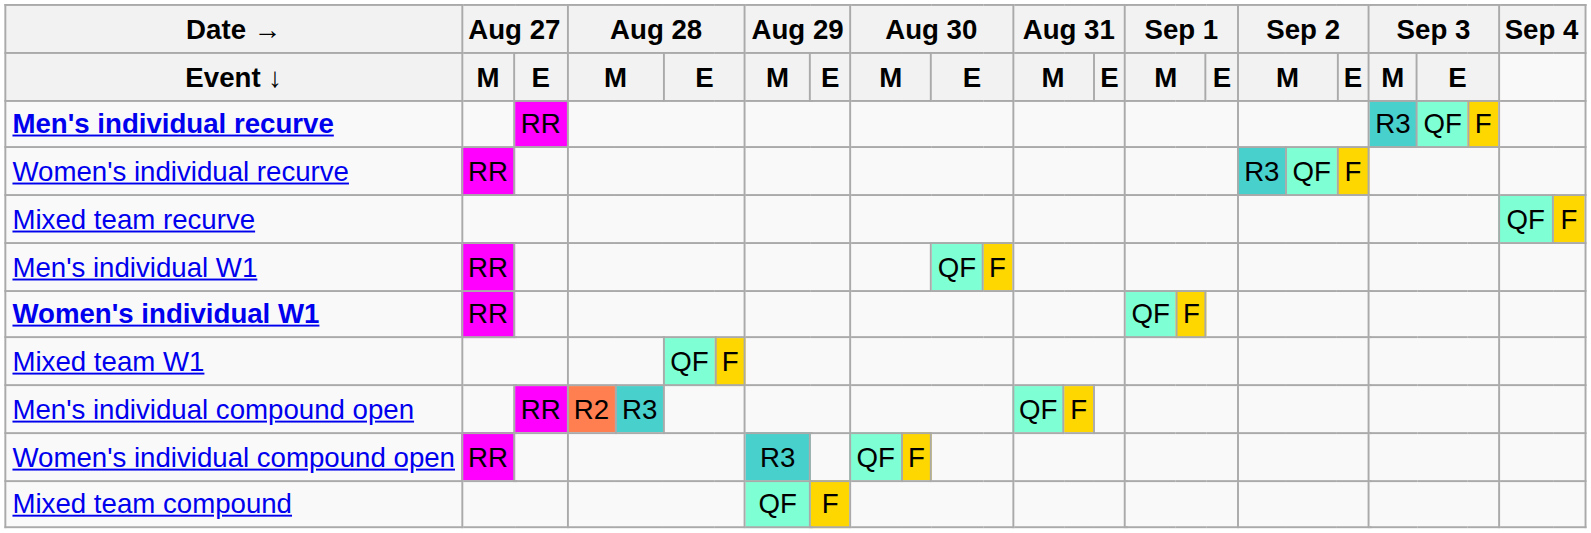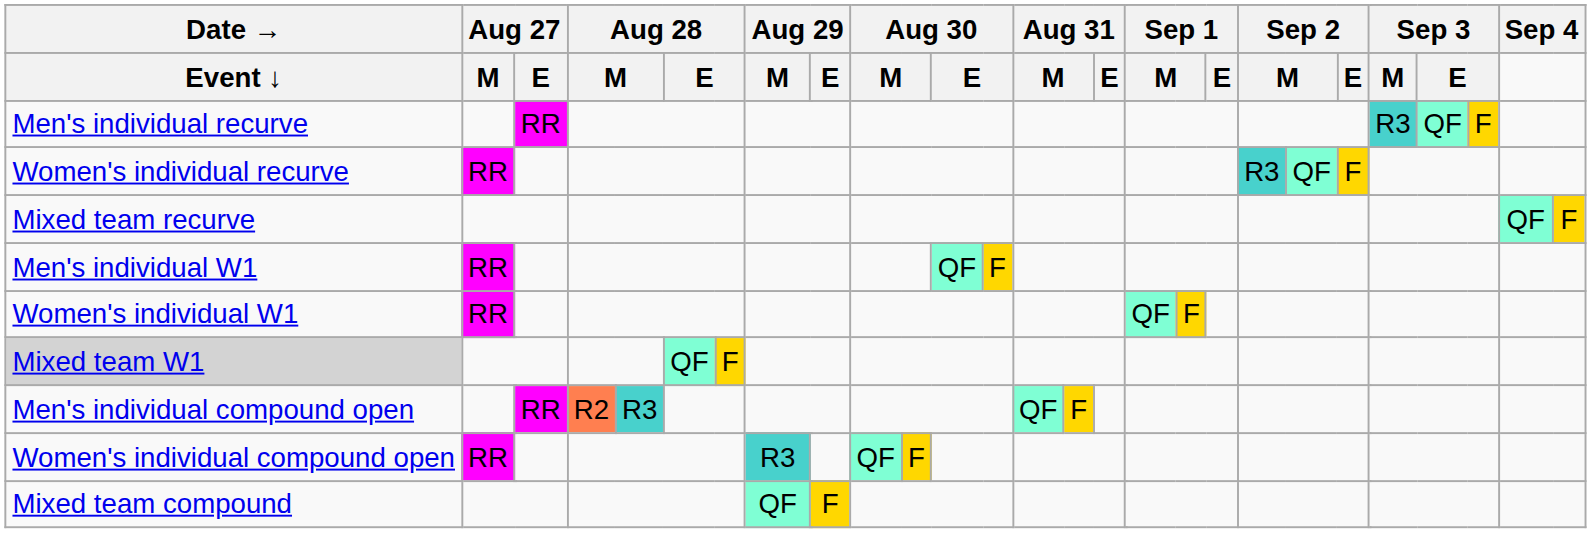(173, 124) bold -> (160, 124) normal
(166, 314) bold -> (155, 314) normal
(108, 361) no background -> (108, 361) lightgrey background
